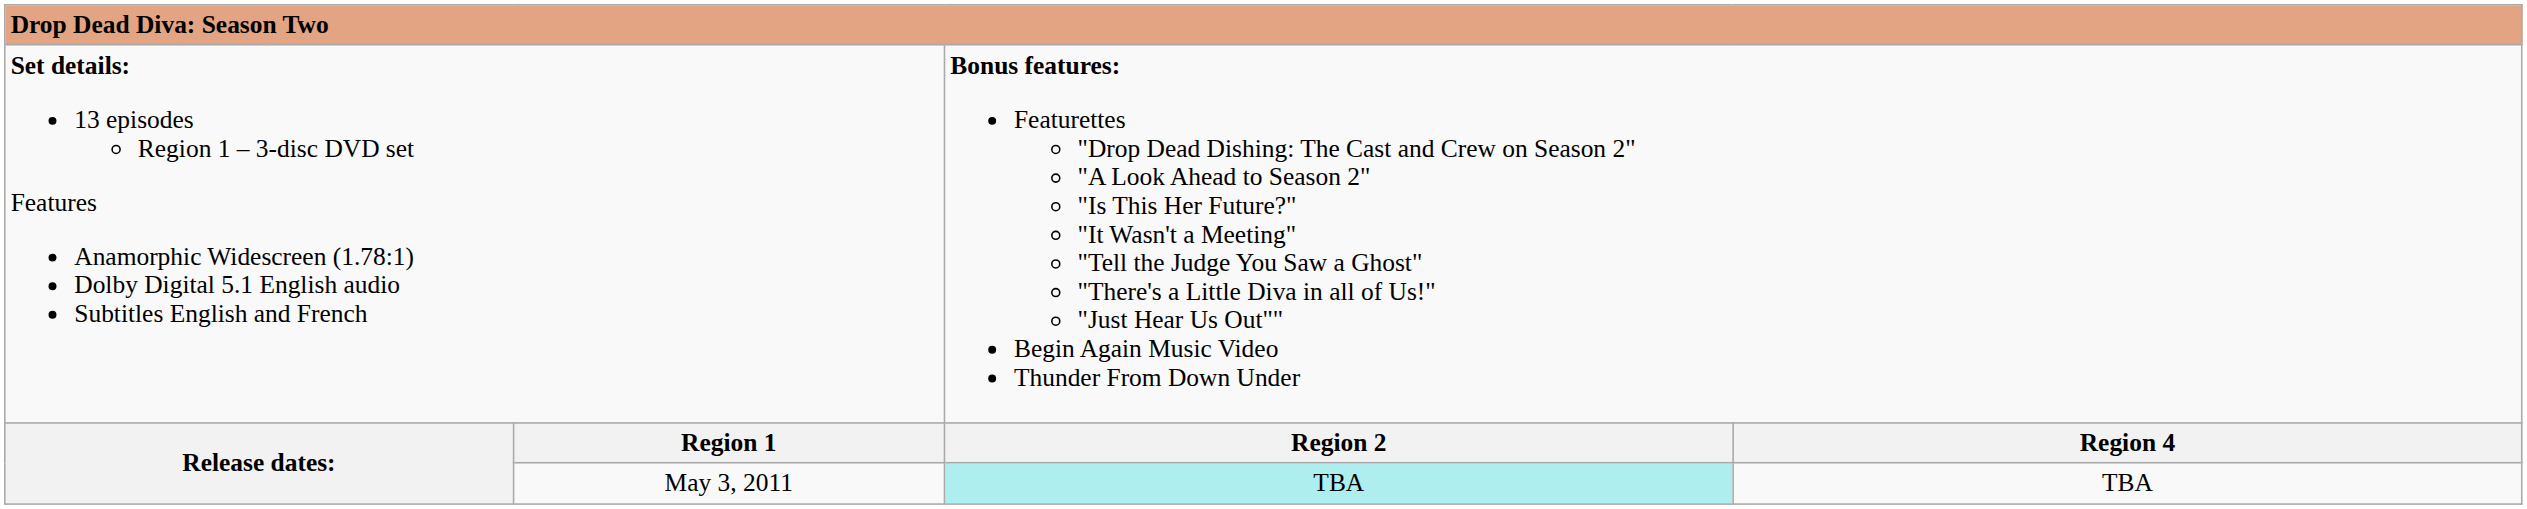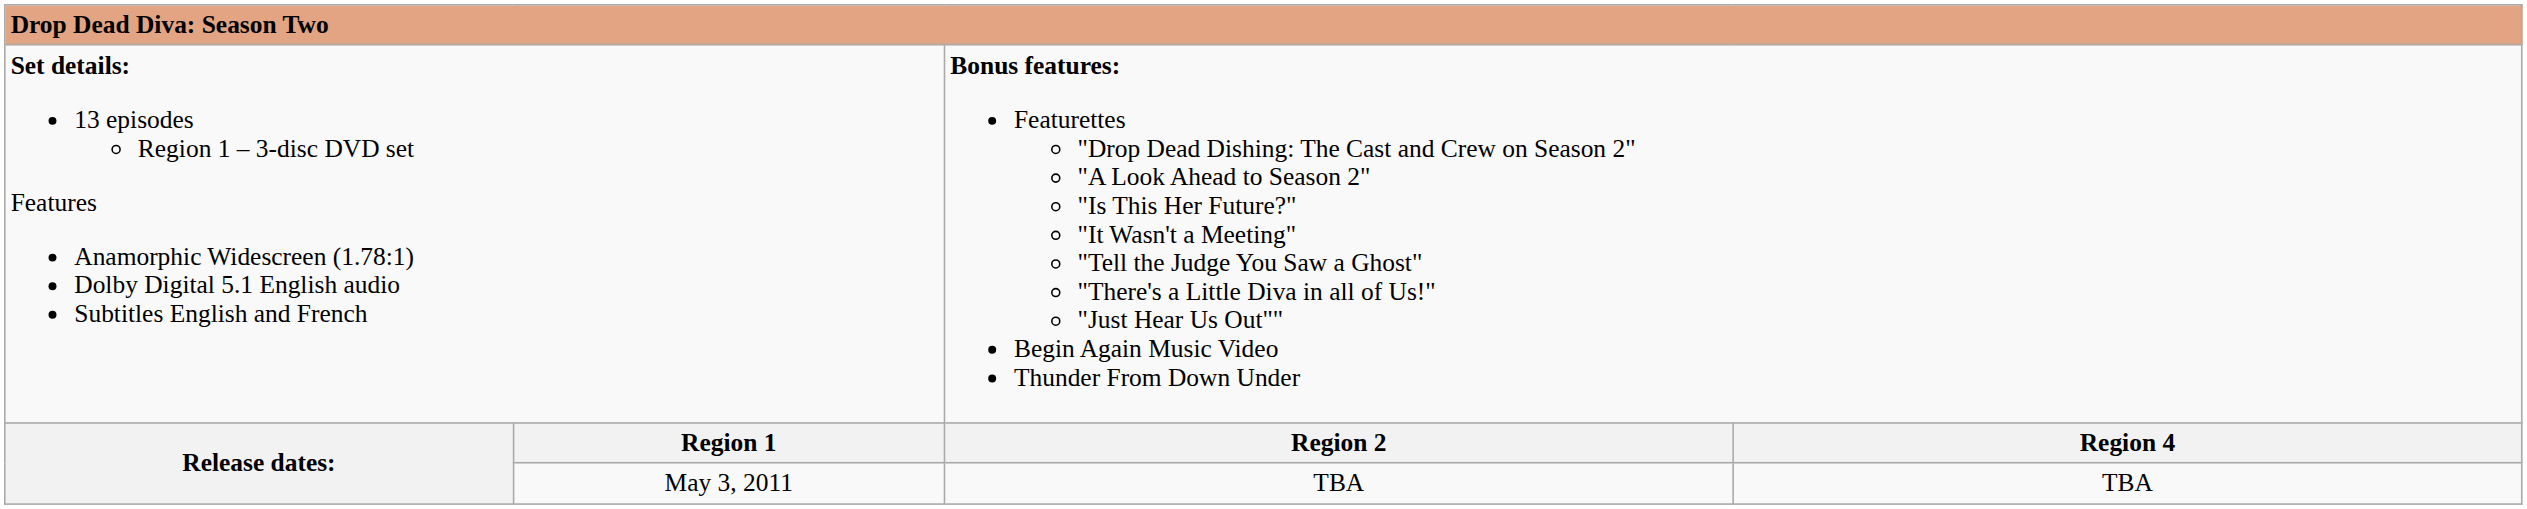(1339, 482) paleturquoise background -> (1339, 482) no background
